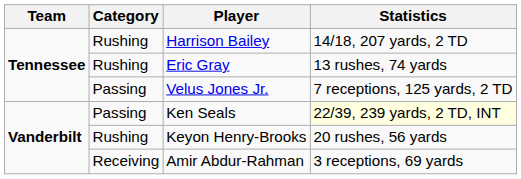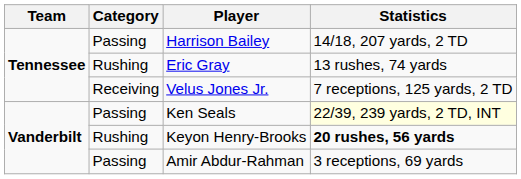(120, 40) Rushing -> (119, 40) Passing
(119, 89) Passing -> (126, 89) Receiving
(380, 137) normal -> (384, 137) bold
(126, 161) Receiving -> (119, 161) Passing
